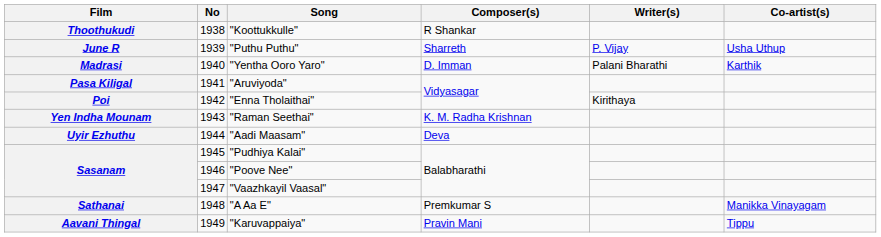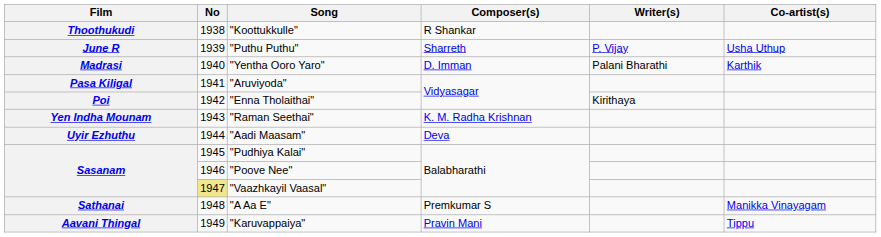(212, 188) no background -> (212, 188) khaki background
